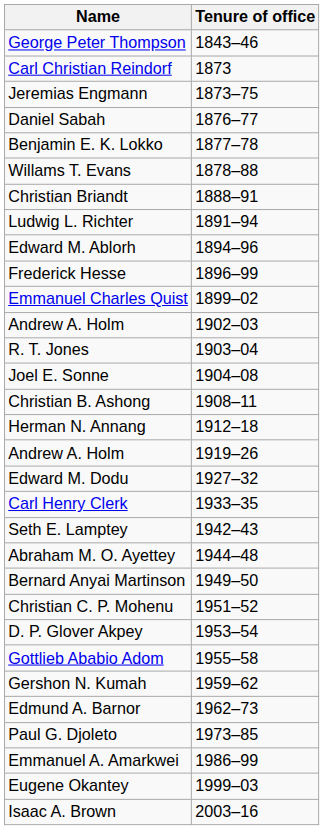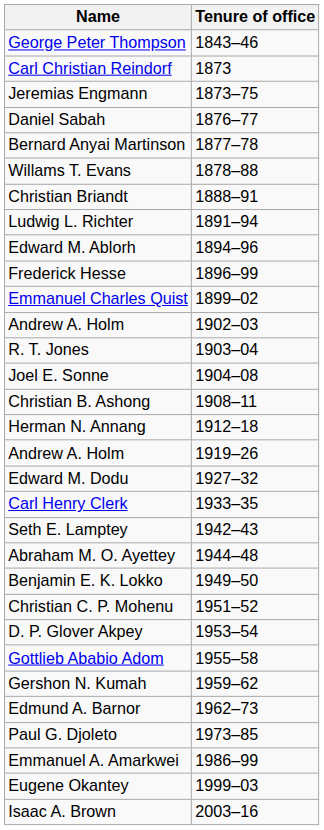(85, 145) Benjamin E. K. Lokko -> (97, 145) Bernard Anyai Martinson
(97, 581) Bernard Anyai Martinson -> (85, 581) Benjamin E. K. Lokko
